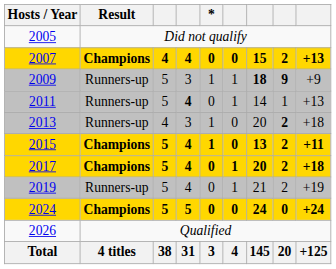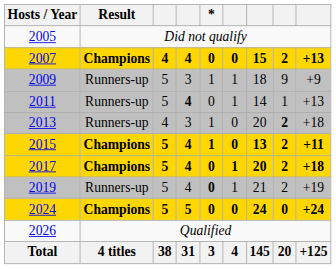(260, 79) bold -> (260, 79) normal
(285, 79) bold -> (285, 79) normal
(211, 187) normal -> (211, 187) bold
